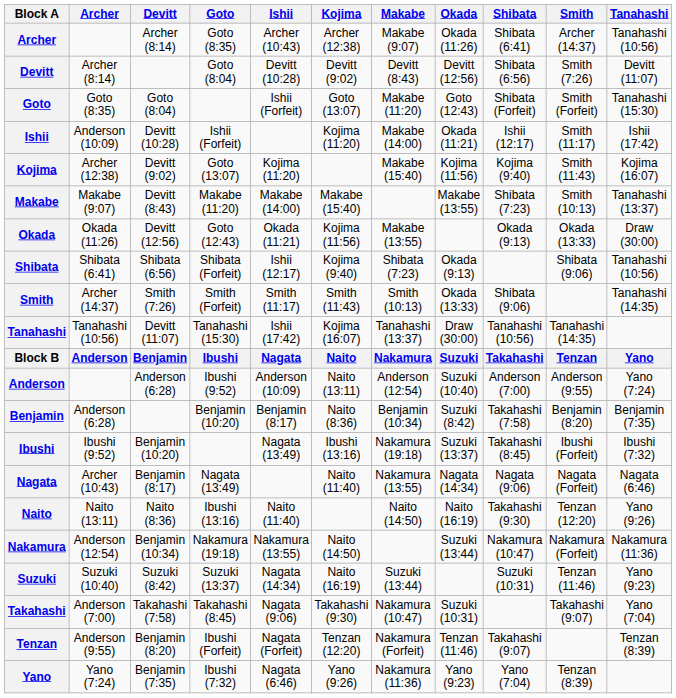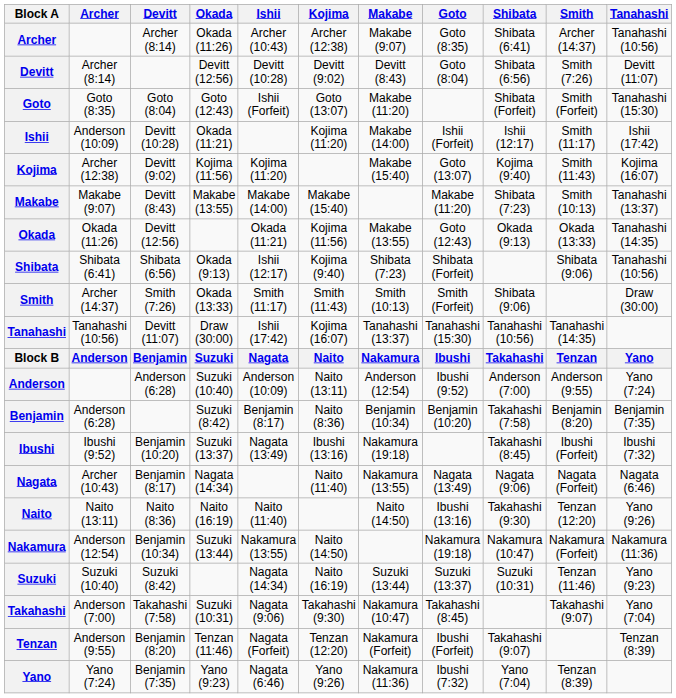columns swapped: (220, 14) <-> (459, 14)
(639, 234) Draw (30:00) -> (639, 234) Tanahashi (14:35)
(639, 300) Tanahashi (14:35) -> (639, 300) Draw (30:00)
